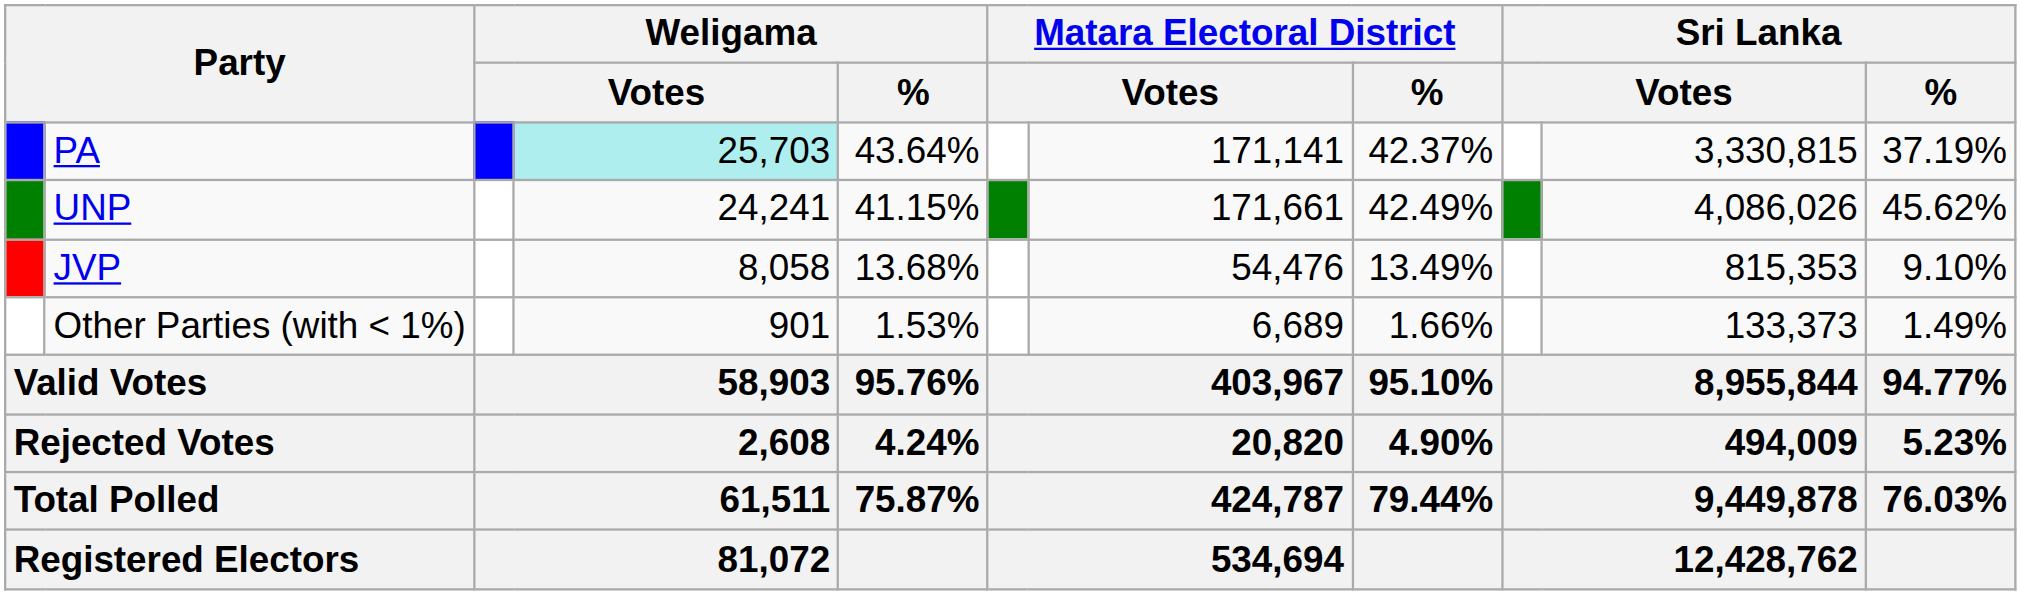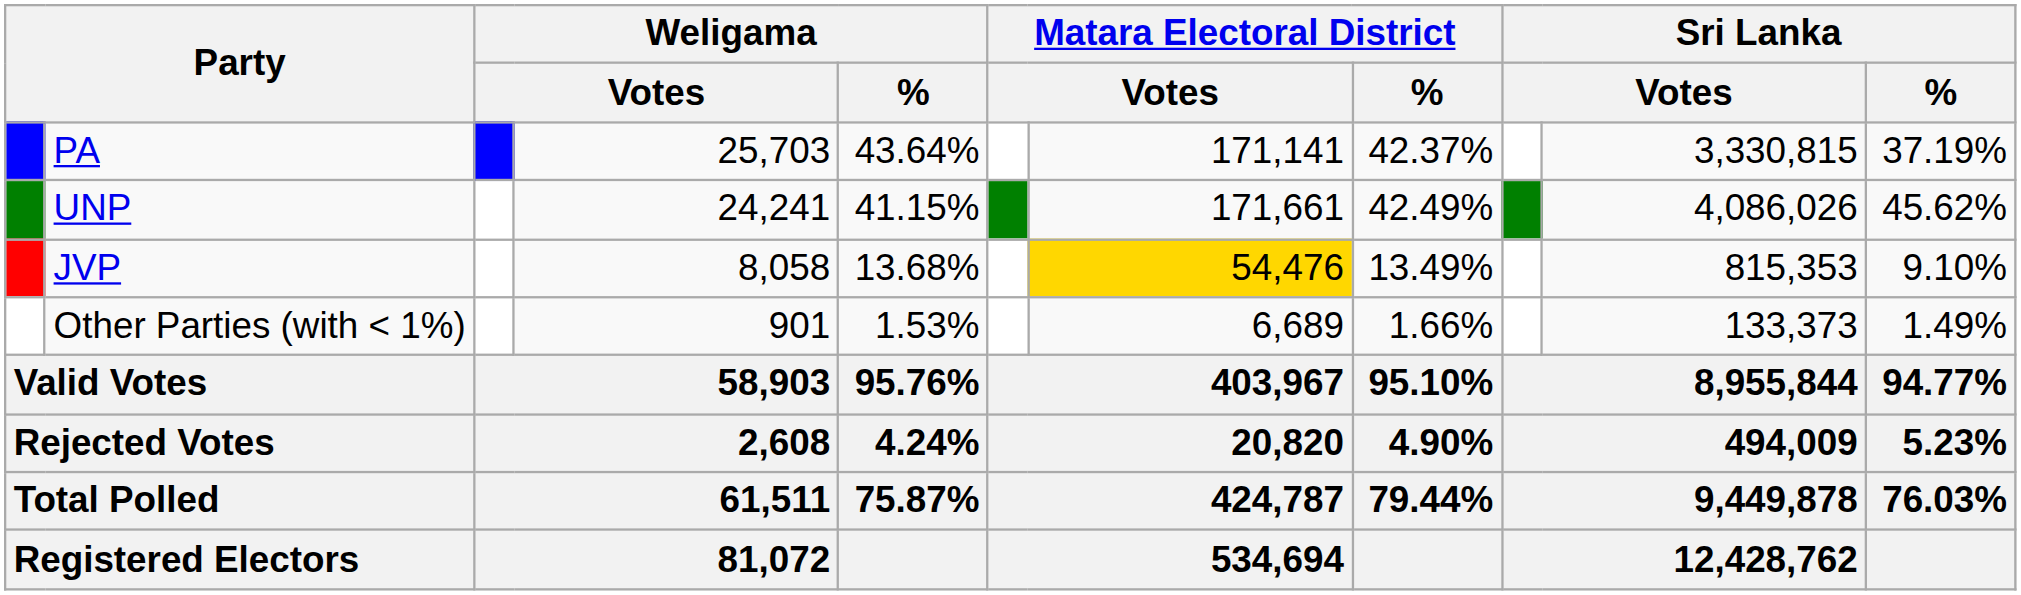(774, 150) paleturquoise background -> (774, 150) no background
(1288, 267) no background -> (1288, 267) gold background
